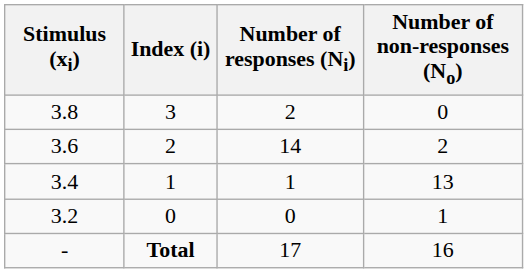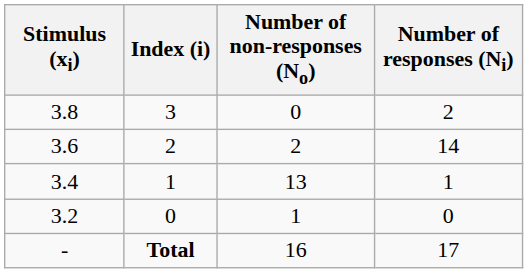columns swapped: (290, 49) <-> (443, 49)
